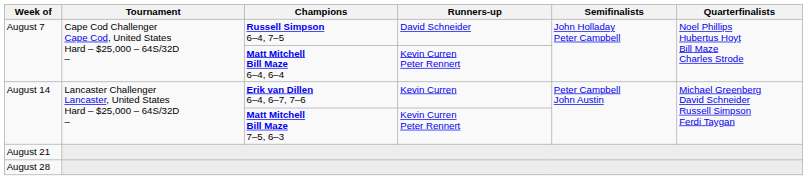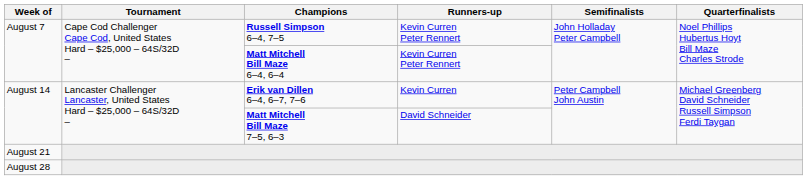(436, 27) David Schneider -> (430, 32) Kevin Curren Peter Rennert
(430, 120) Kevin Curren Peter Rennert -> (436, 115) David Schneider
